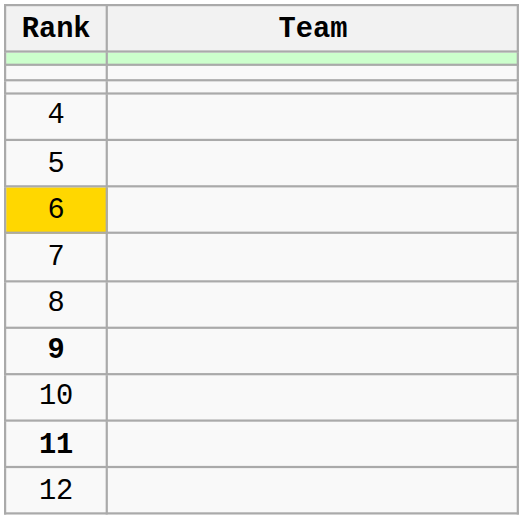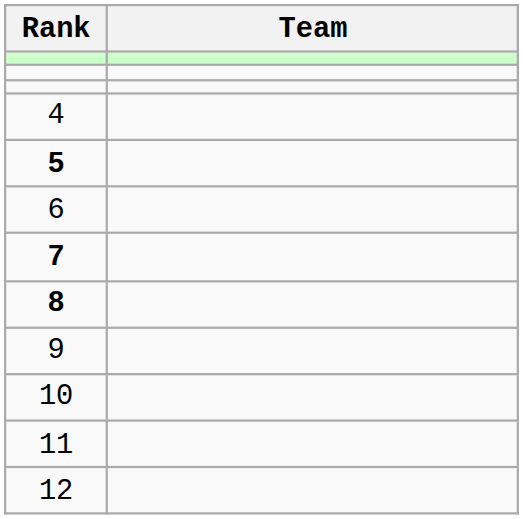(56, 163) normal -> (56, 163) bold
(56, 210) gold background -> (56, 210) no background
(56, 257) normal -> (56, 257) bold
(56, 304) normal -> (56, 304) bold
(56, 350) bold -> (56, 350) normal
(56, 444) bold -> (56, 444) normal
